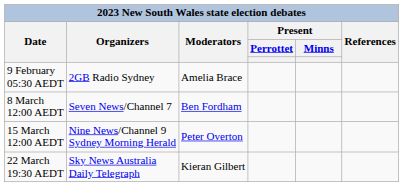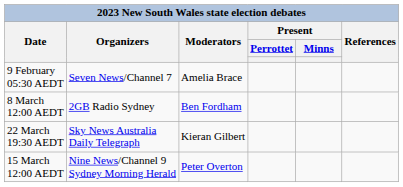(112, 77) 2GB Radio Sydney -> (120, 77) Seven News/Channel 7
(120, 107) Seven News/Channel 7 -> (112, 107) 2GB Radio Sydney
rows swapped: (35, 136) <-> (35, 166)
